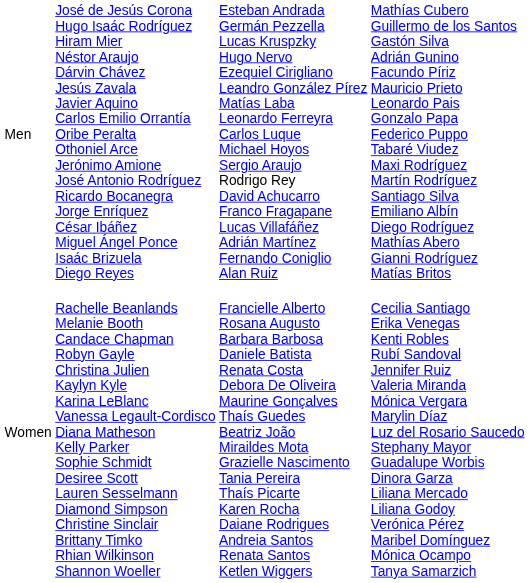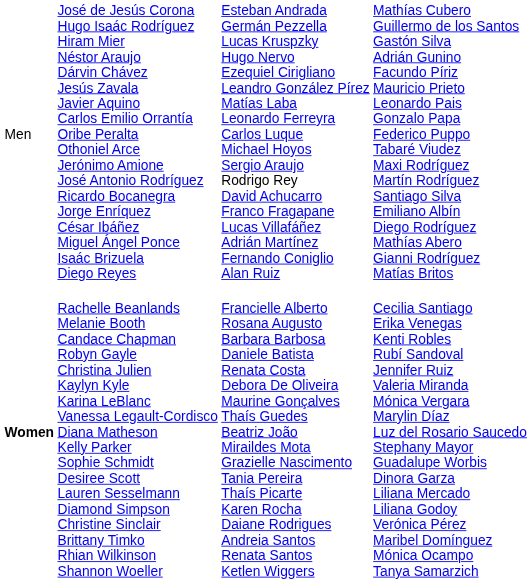(28, 432) normal -> (29, 432) bold
